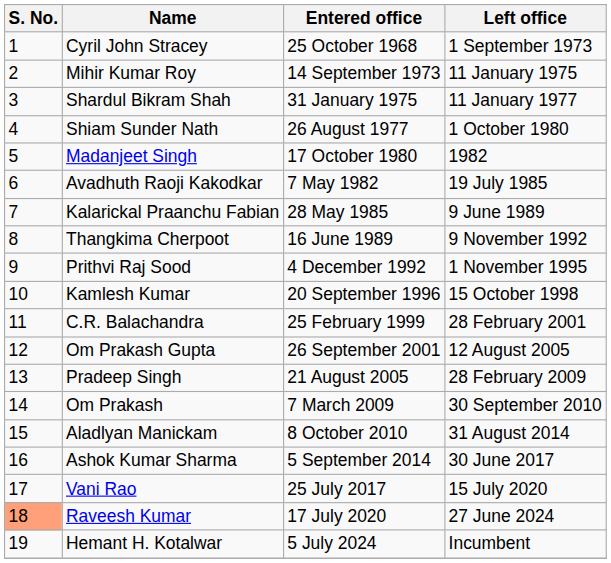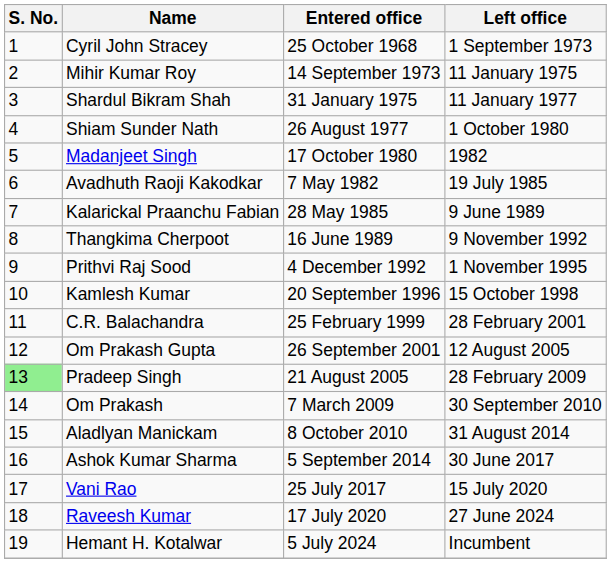(18, 377) no background -> (18, 377) lightgreen background
(18, 516) lightsalmon background -> (18, 516) no background
